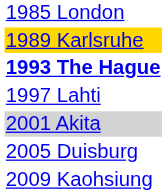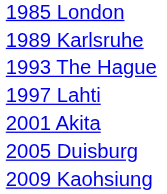(75, 40) gold background -> (75, 40) no background
(83, 67) bold -> (81, 67) normal
(53, 123) lightgrey background -> (53, 123) no background
